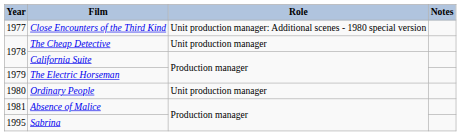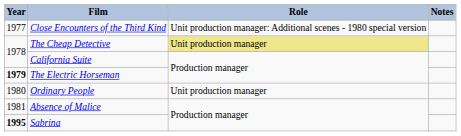(219, 44) no background -> (219, 44) khaki background
(16, 75) normal -> (16, 75) bold
(16, 123) normal -> (16, 123) bold
